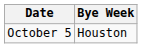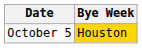(102, 34) no background -> (102, 34) gold background
